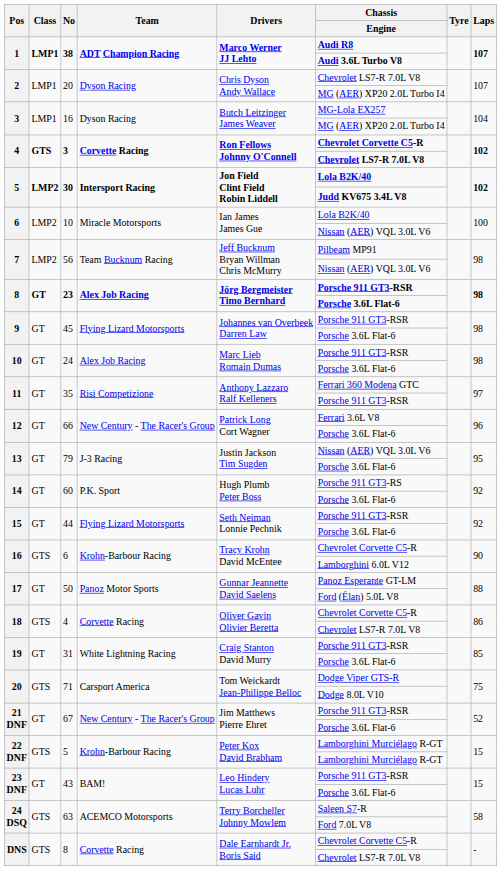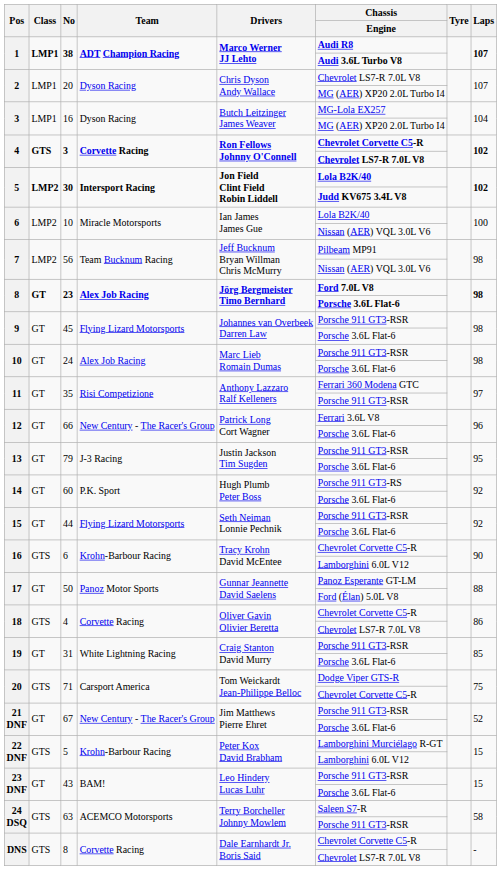(365, 287) Porsche 911 GT3-RSR -> (346, 287) Ford 7.0L V8
(374, 450) Nissan (AER) VQL 3.0L V6 -> (363, 450) Porsche 911 GT3-RSR
(351, 694) Dodge 8.0L V10 -> (367, 694) Chevrolet Corvette C5-R
(380, 760) Lamborghini Murciélago R-GT -> (363, 760) Lamborghini 6.0L V12
(344, 825) Ford 7.0L V8 -> (363, 825) Porsche 911 GT3-RSR
